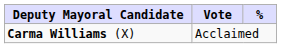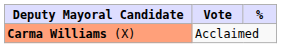(71, 33) no background -> (71, 33) lightsalmon background
